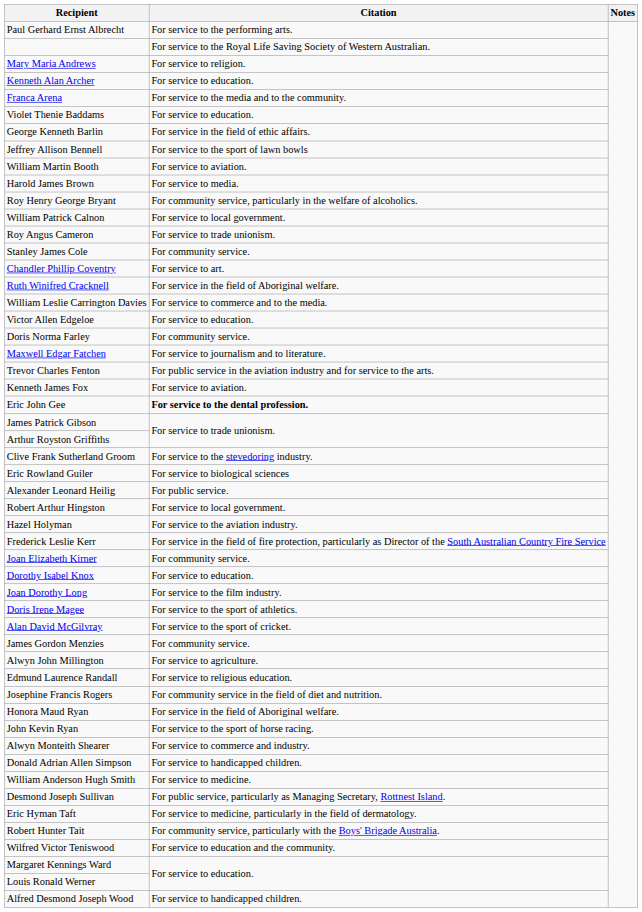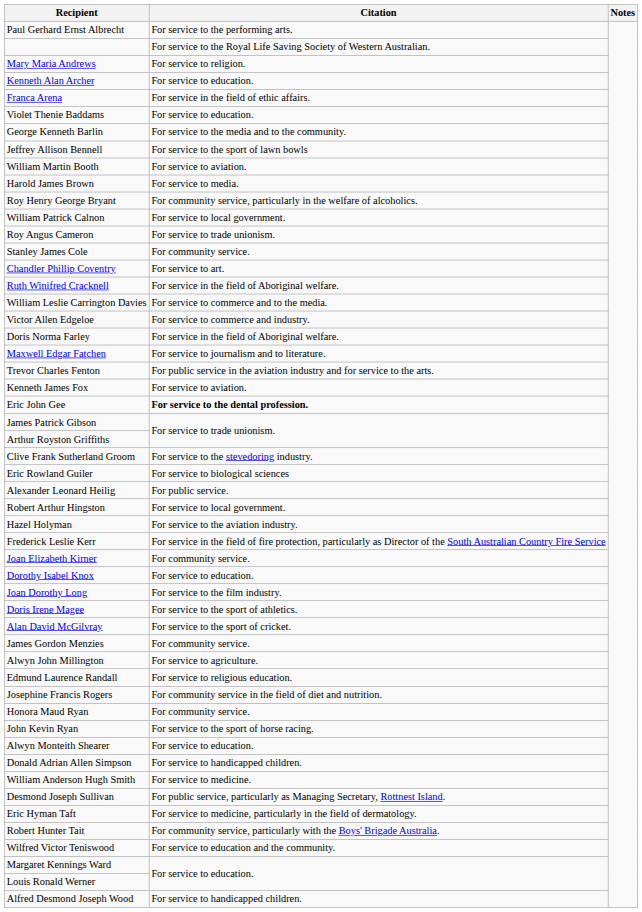(249, 98) For service to the media and to the community. -> (231, 98) For service in the field of ethic affairs.
(231, 132) For service in the field of ethic affairs. -> (249, 132) For service to the media and to the community.
(202, 319) For service to education. -> (230, 319) For service to commerce and industry.
(201, 337) For community service. -> (245, 337) For service in the field of Aboriginal welfare.
(245, 711) For service in the field of Aboriginal welfare. -> (201, 711) For community service.
(230, 746) For service to commerce and industry. -> (202, 746) For service to education.
